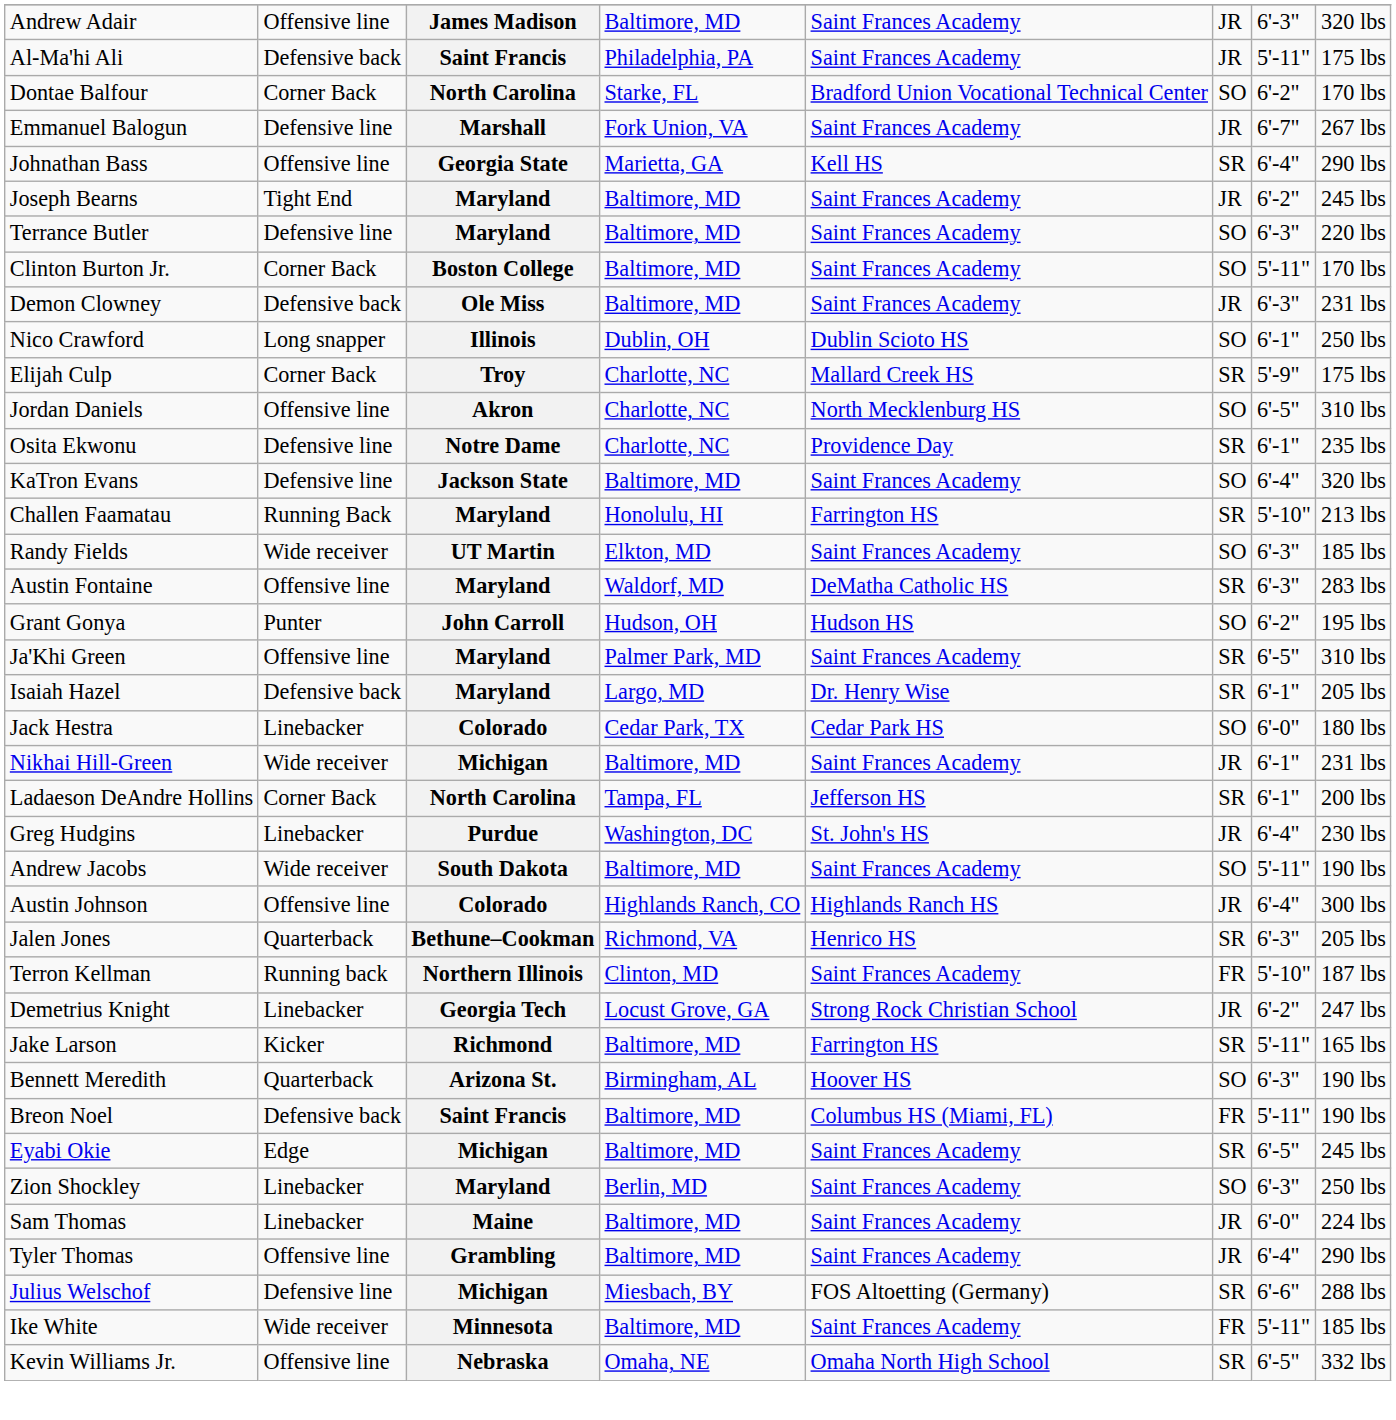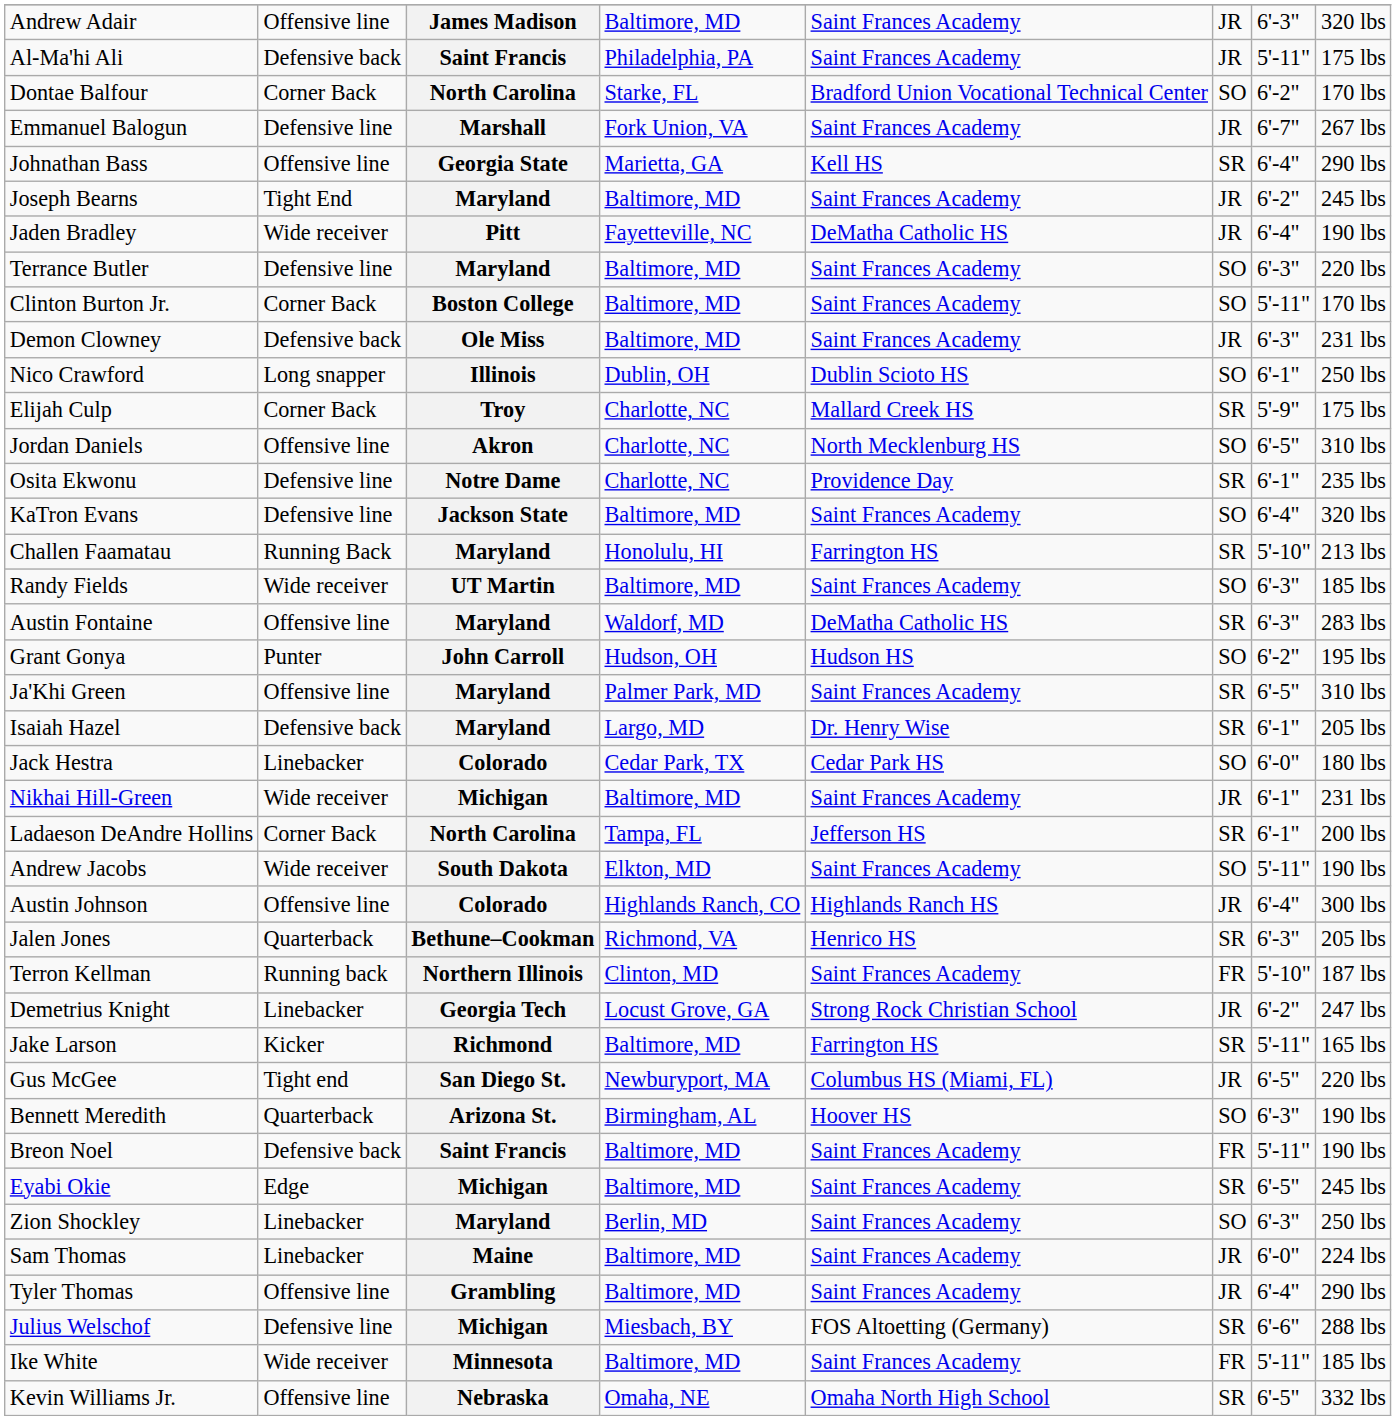+ row: (73, 233)
(658, 551) Elkton, MD -> (672, 586) Baltimore, MD
- row: (73, 833)
(672, 868) Baltimore, MD -> (658, 868) Elkton, MD
+ row: (63, 1080)
(932, 1115) Columbus HS (Miami, FL) -> (916, 1150) Saint Frances Academy
